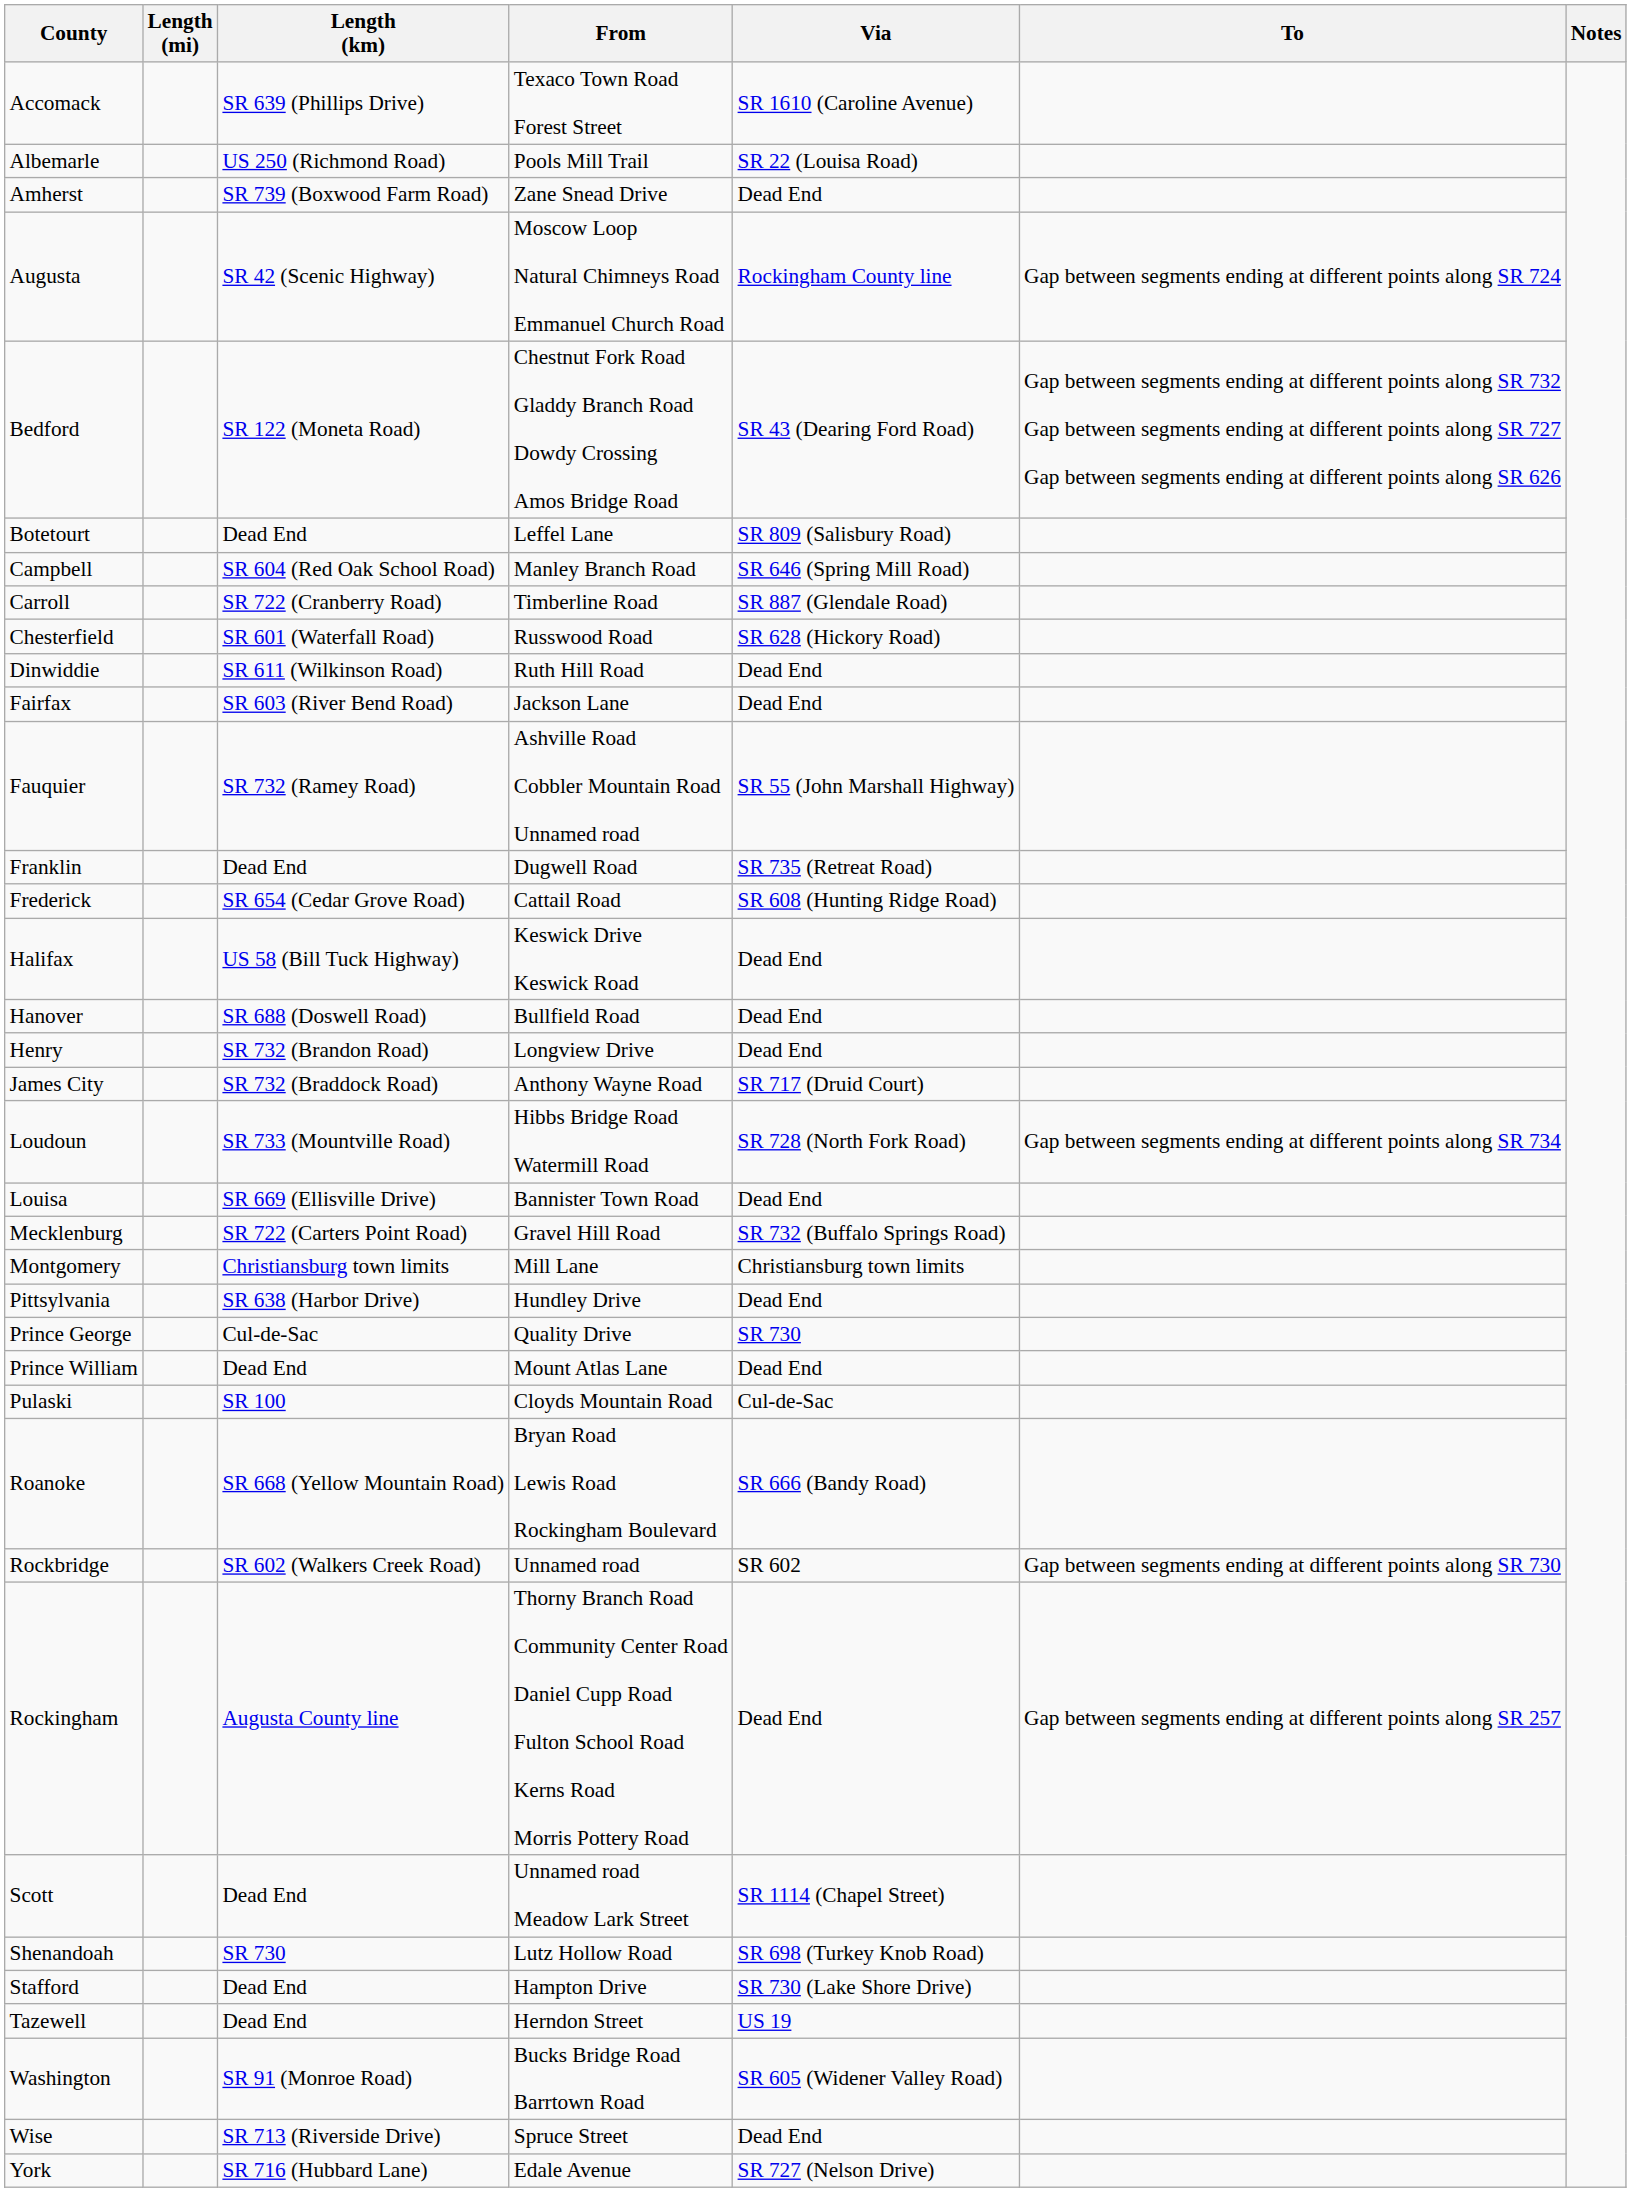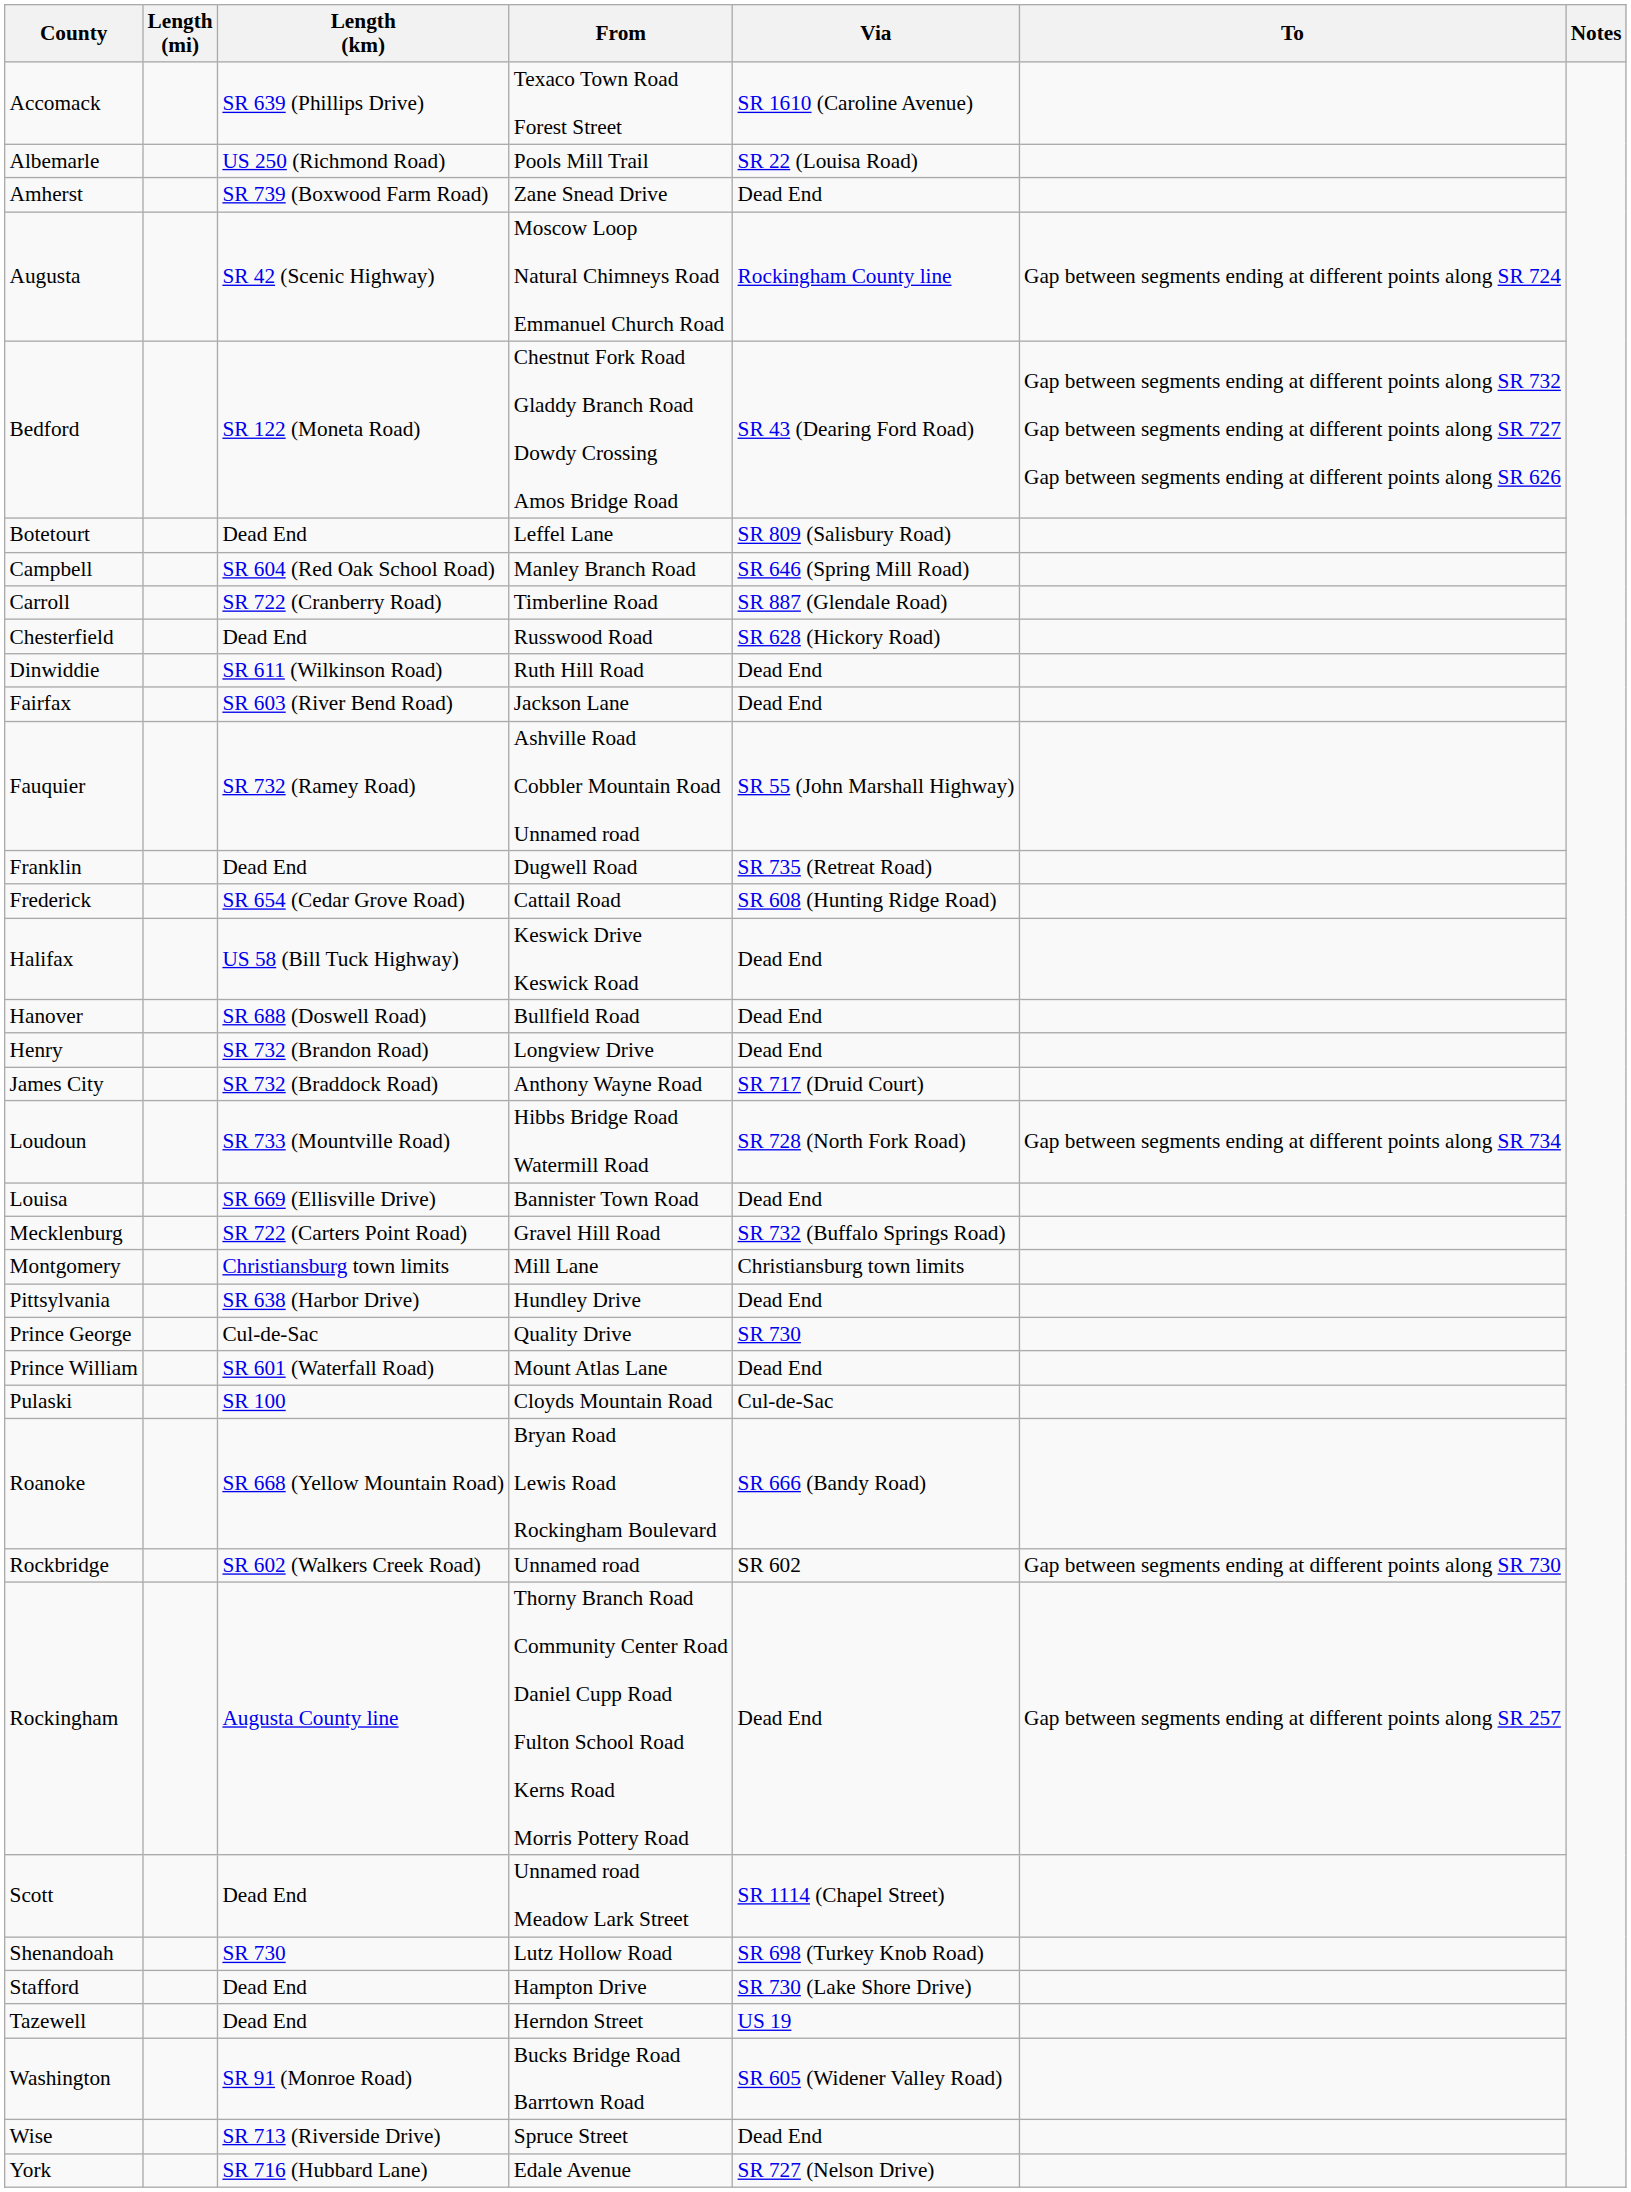(328, 636) SR 601 (Waterfall Road) -> (265, 636) Dead End
(265, 1367) Dead End -> (328, 1367) SR 601 (Waterfall Road)
